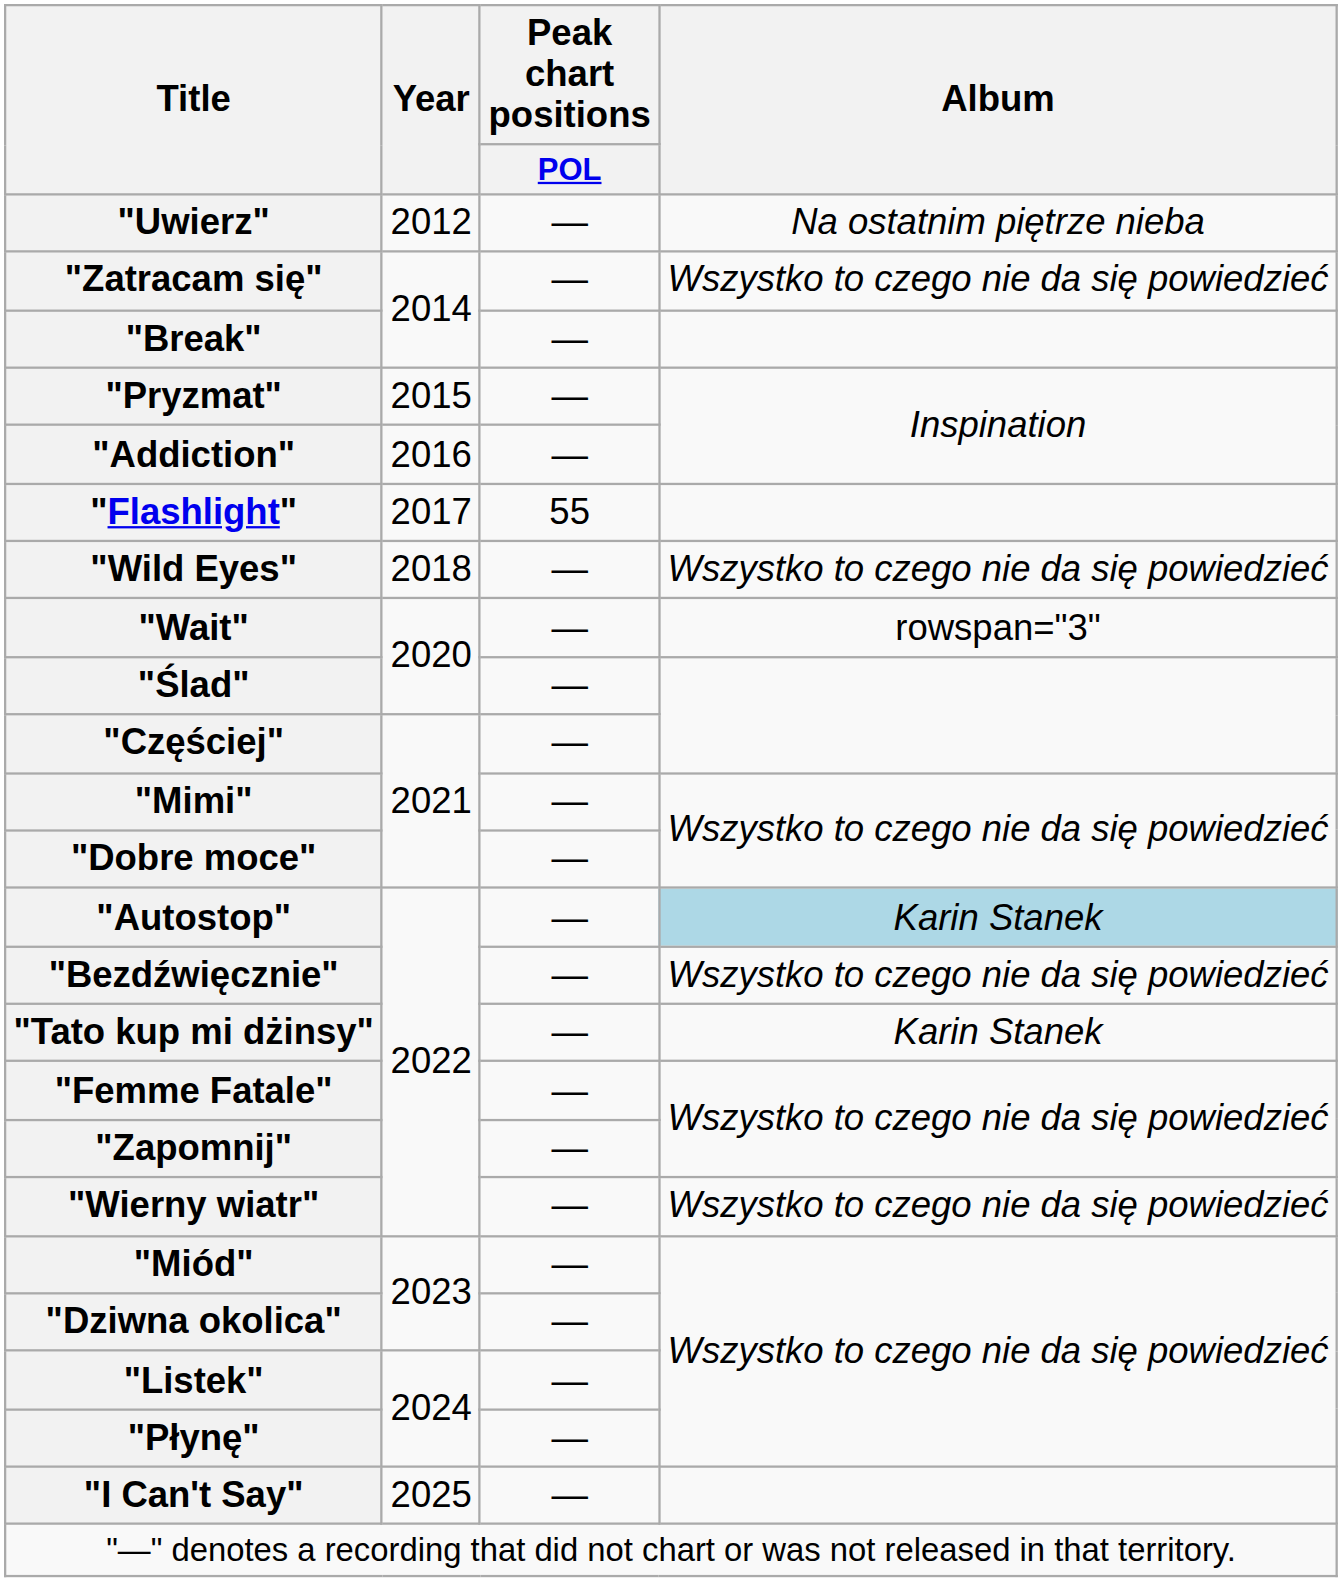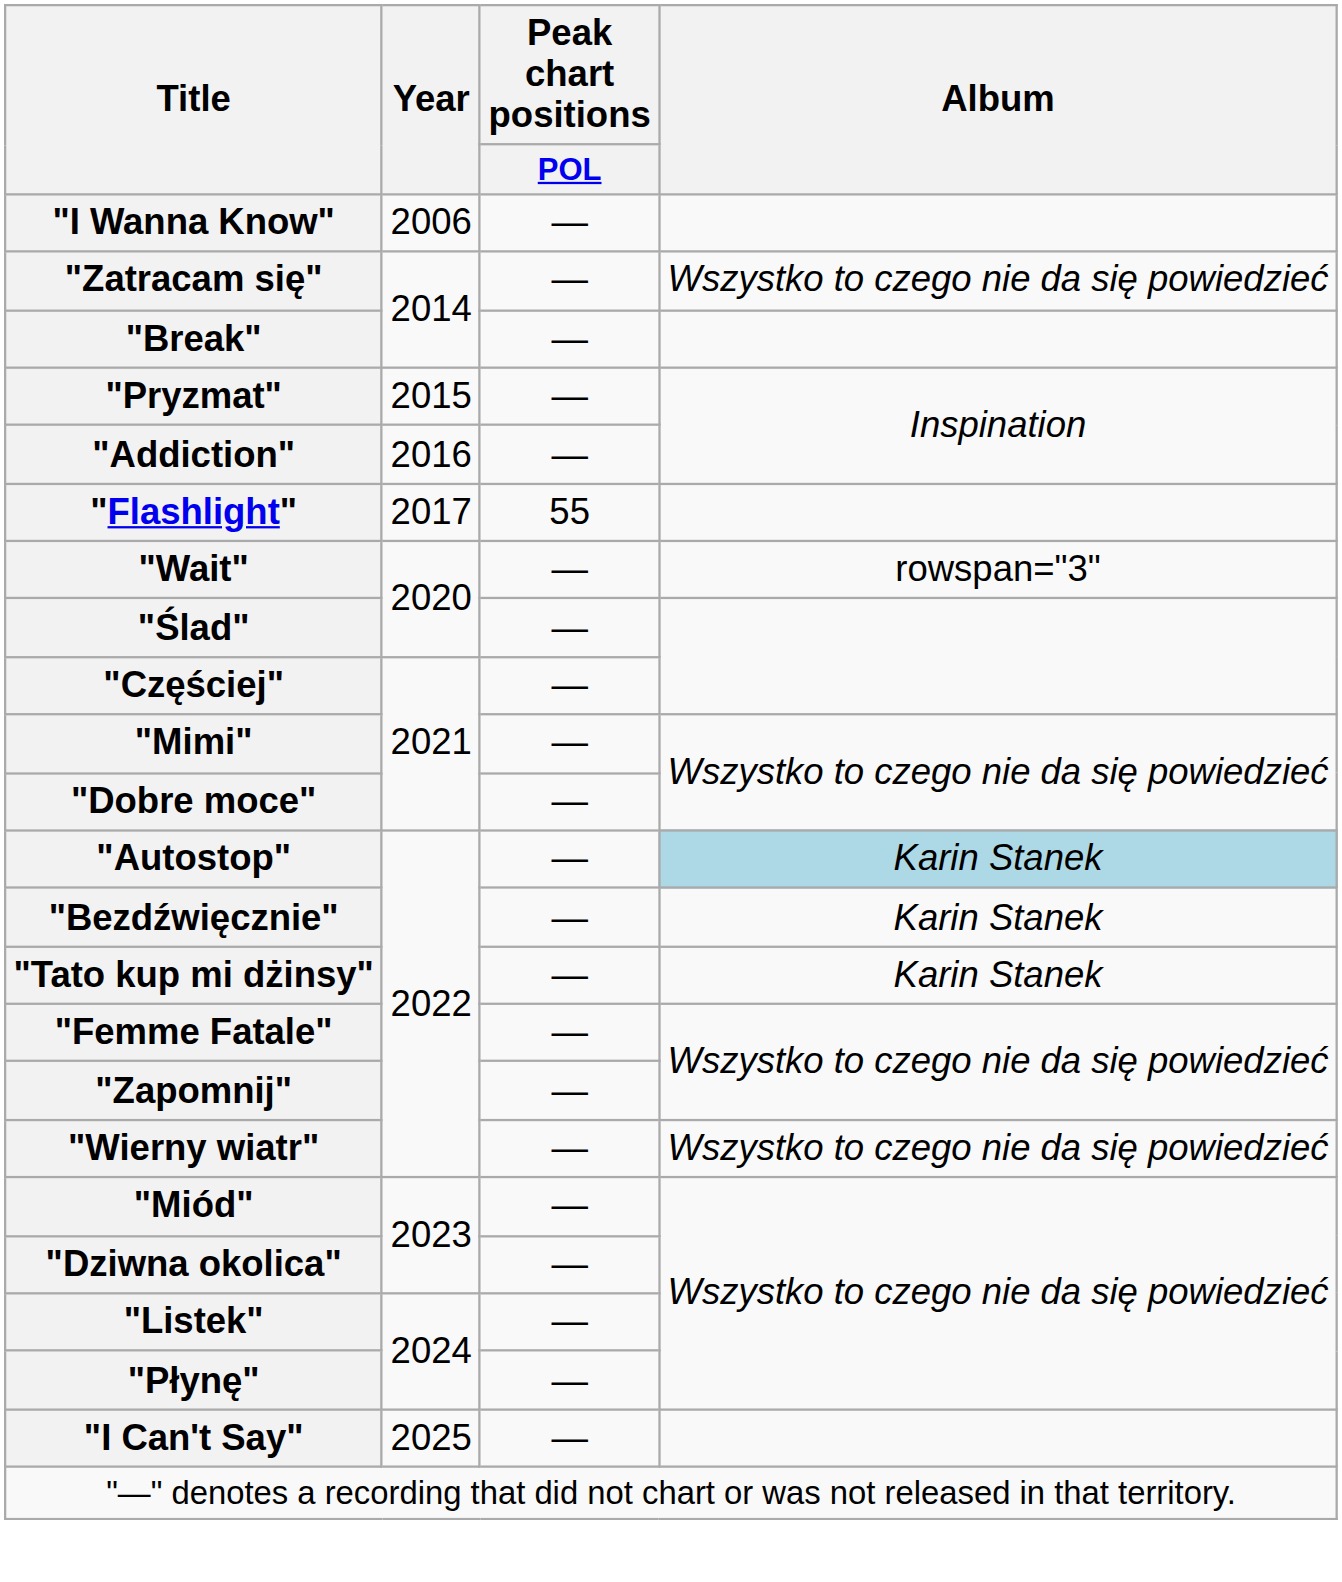+ row: (194, 222)
- row: (194, 222)
- row: (194, 569)
(998, 974) Wszystko to czego nie da się powiedzieć -> (998, 916) Karin Stanek
